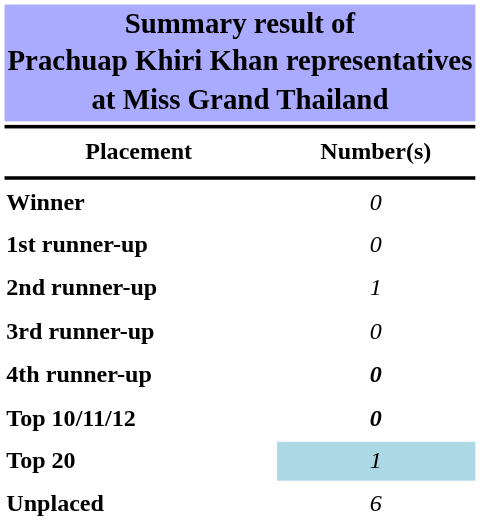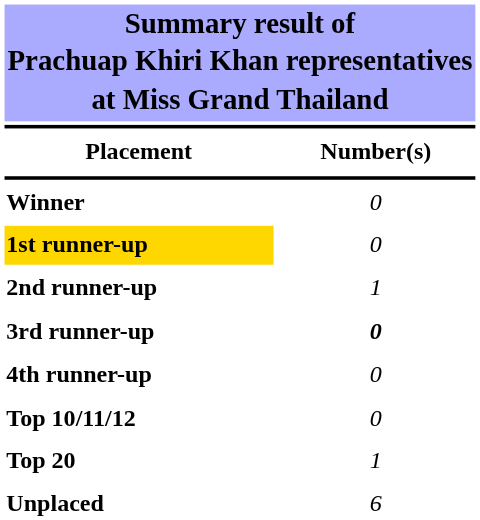(77, 244) no background -> (77, 244) gold background
(376, 331) normal -> (376, 331) bold
(376, 374) bold -> (376, 374) normal
(376, 417) bold -> (376, 417) normal
(376, 460) lightblue background -> (376, 460) no background
